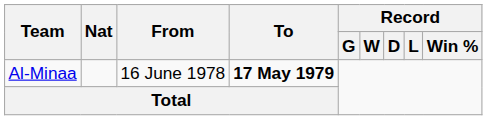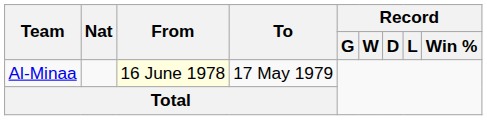(173, 73) no background -> (173, 73) lightyellow background
(284, 73) bold -> (283, 73) normal
